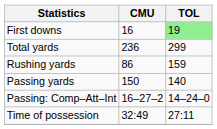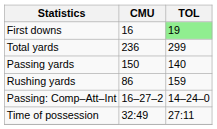rows swapped: (41, 64) <-> (40, 81)
